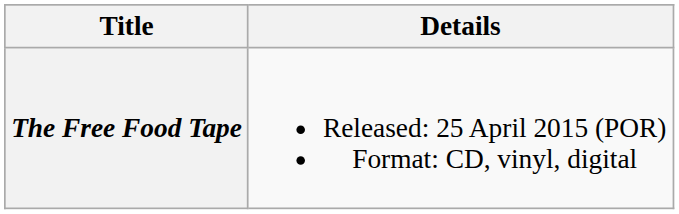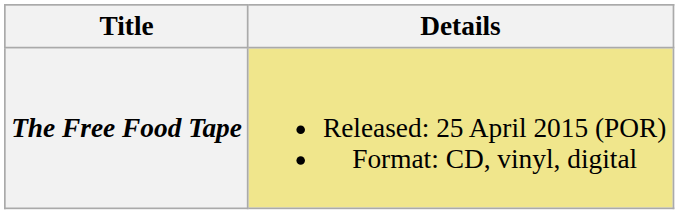(460, 143) no background -> (460, 143) khaki background
